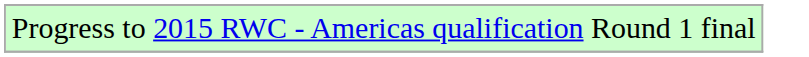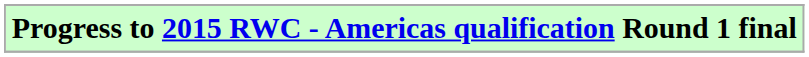(384, 28) normal -> (404, 28) bold
